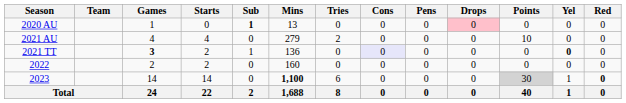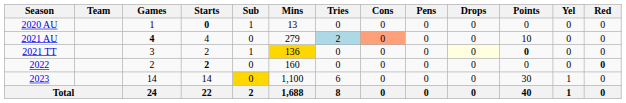(207, 25) normal -> (207, 25) bold
(251, 25) bold -> (251, 25) normal
(474, 25) pink background -> (474, 25) no background
(152, 38) normal -> (152, 38) bold
(338, 38) no background -> (338, 38) lightblue background
(383, 38) no background -> (383, 38) lightsalmon background
(152, 51) bold -> (152, 51) normal
(292, 51) no background -> (292, 51) gold background
(383, 51) lavender background -> (383, 51) no background
(474, 51) no background -> (474, 51) lightyellow background
(526, 51) normal -> (526, 51) bold
(569, 51) bold -> (569, 51) normal
(207, 65) normal -> (207, 65) bold
(603, 65) normal -> (603, 65) bold
(251, 78) no background -> (251, 78) gold background
(292, 78) bold -> (292, 78) normal
(526, 78) lightgrey background -> (526, 78) no background
(603, 78) bold -> (603, 78) normal
